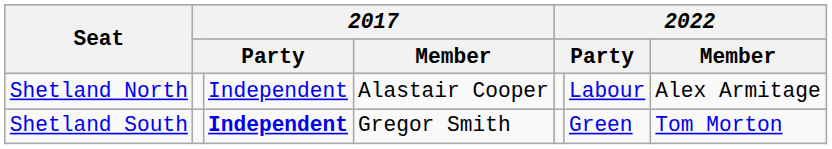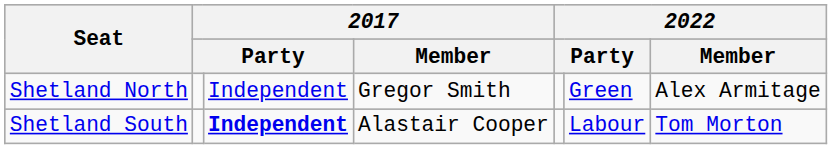(453, 91) Alastair Cooper -> (434, 91) Gregor Smith
(607, 91) Labour -> (601, 91) Green
(434, 126) Gregor Smith -> (453, 126) Alastair Cooper
(601, 126) Green -> (607, 126) Labour
